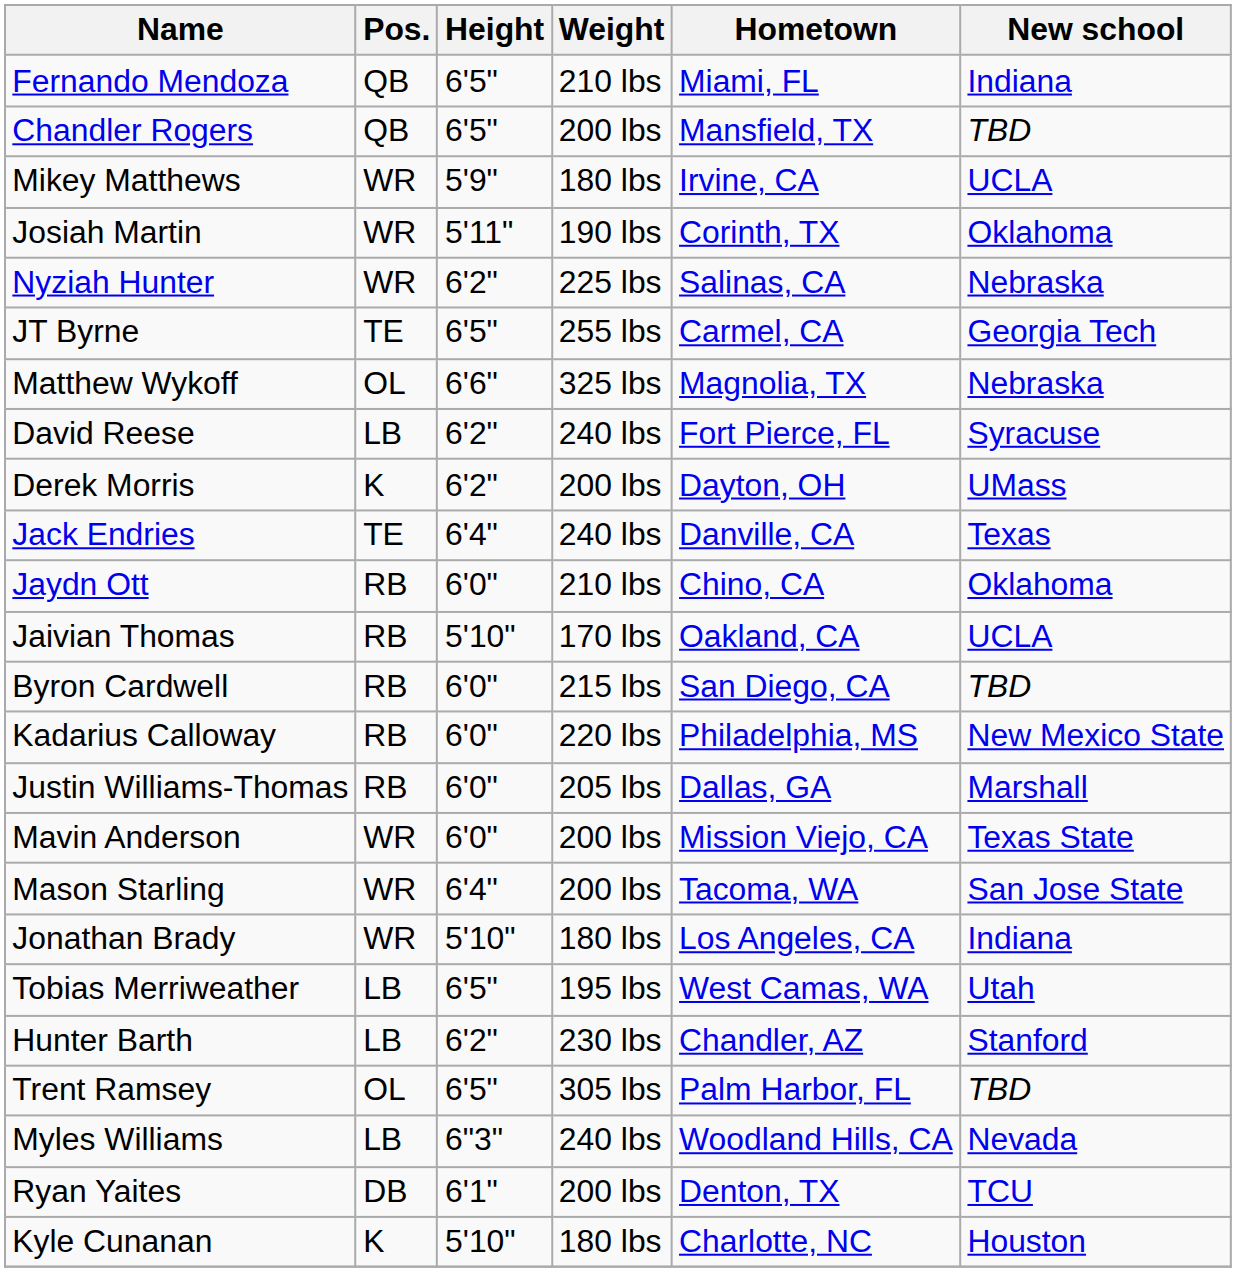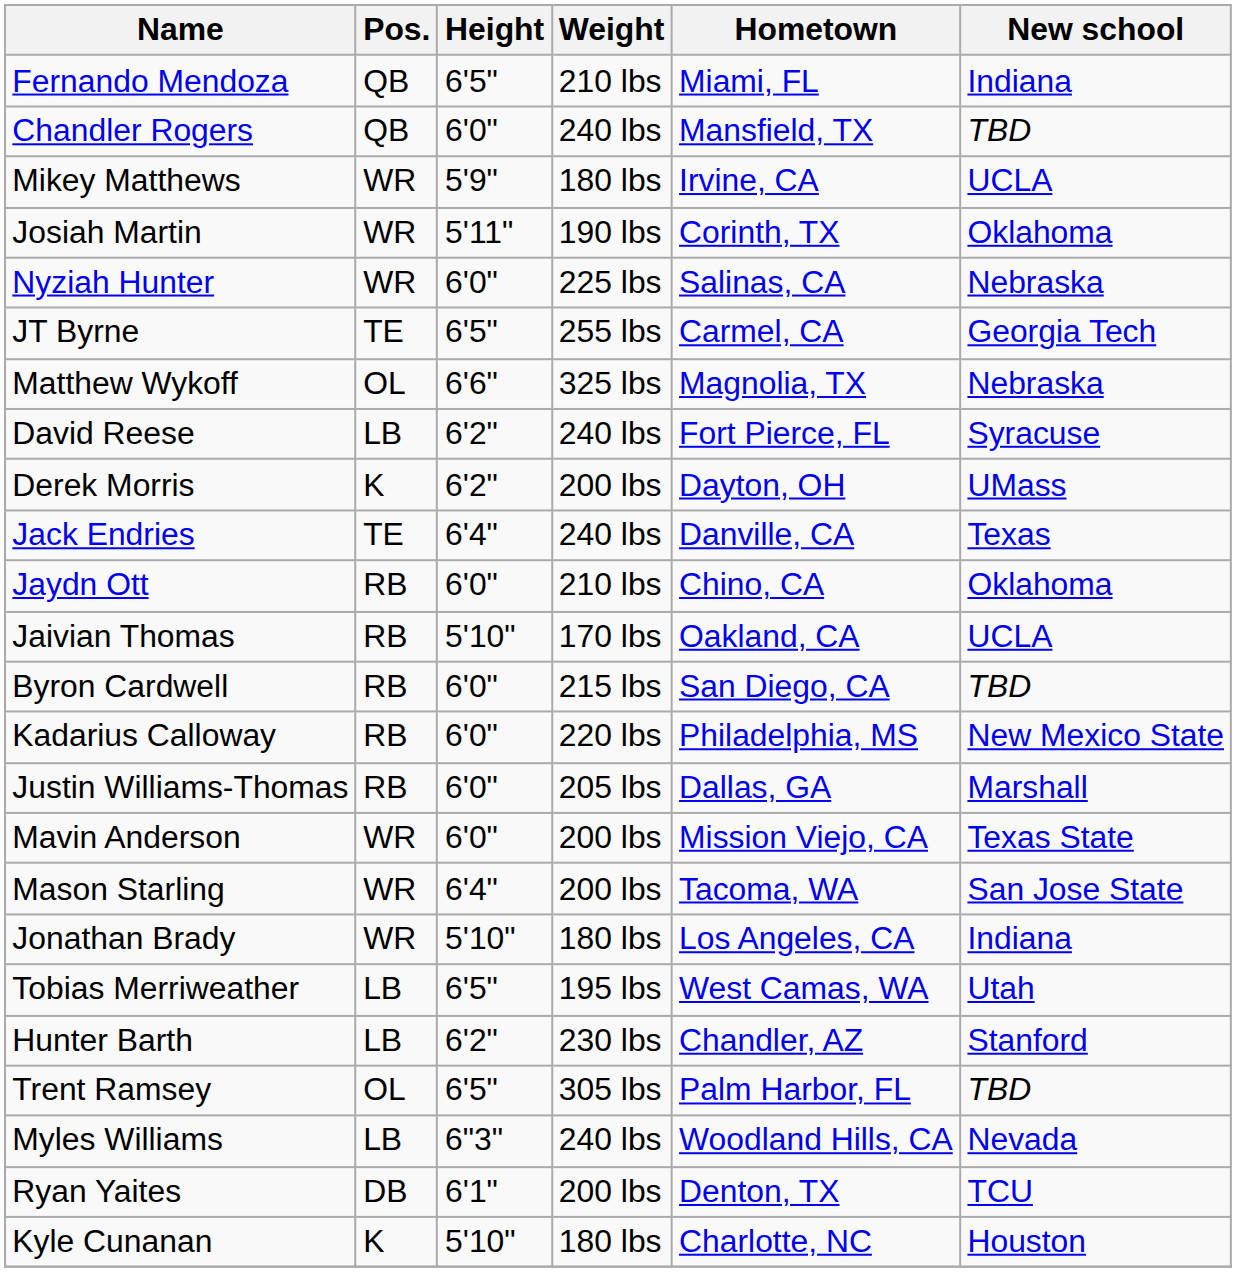(471, 130) 6'5" -> (471, 130) 6'0"
(610, 130) 200 lbs -> (610, 130) 240 lbs
(471, 282) 6'2" -> (471, 282) 6'0"
